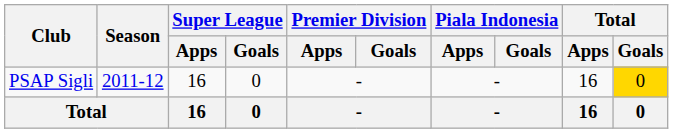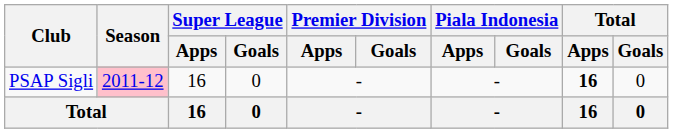(133, 82) no background -> (133, 82) pink background
(588, 82) normal -> (588, 82) bold
(640, 82) gold background -> (640, 82) no background
